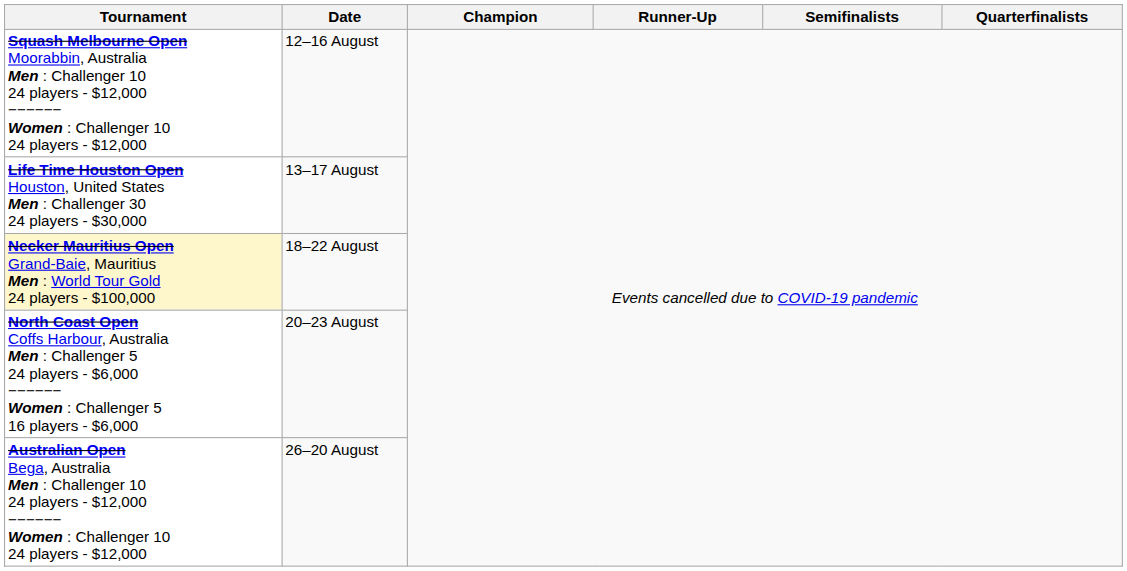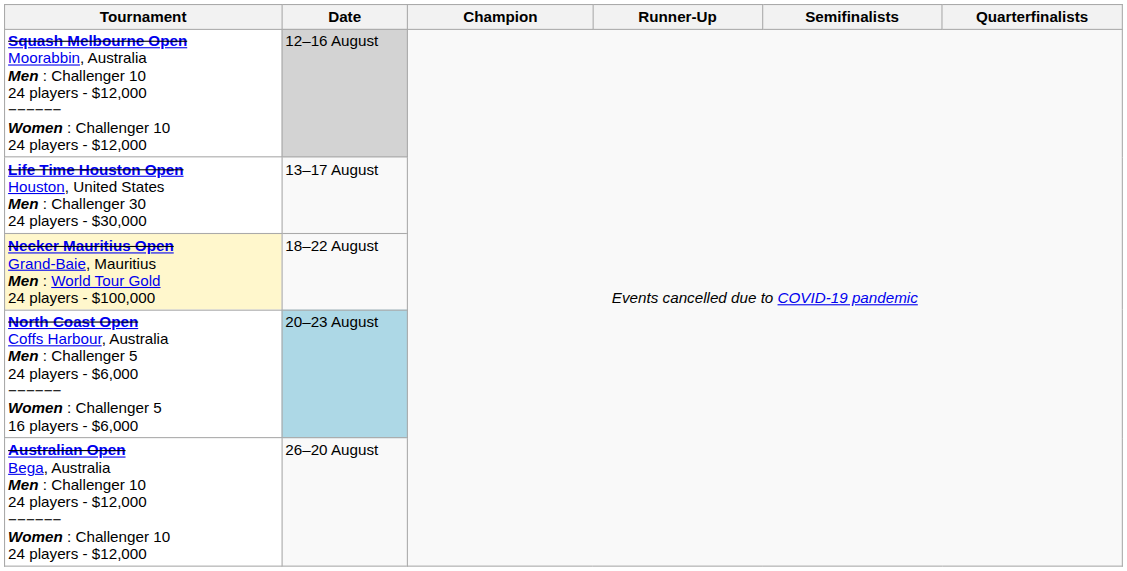(332, 41) no background -> (332, 41) lightgrey background
(332, 322) no background -> (332, 322) lightblue background
